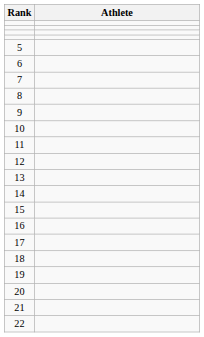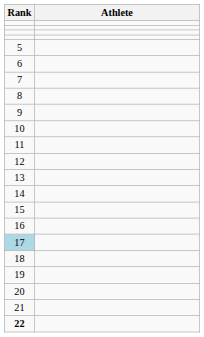(19, 242) no background -> (19, 242) lightblue background
(19, 323) normal -> (19, 323) bold
